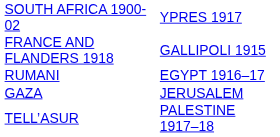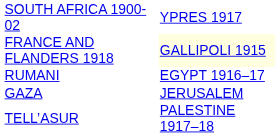(213, 50) no background -> (213, 50) lightyellow background
